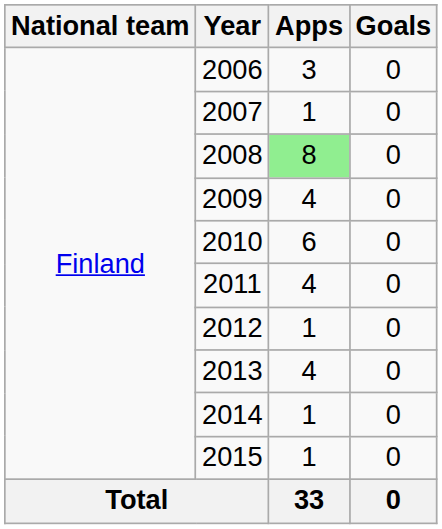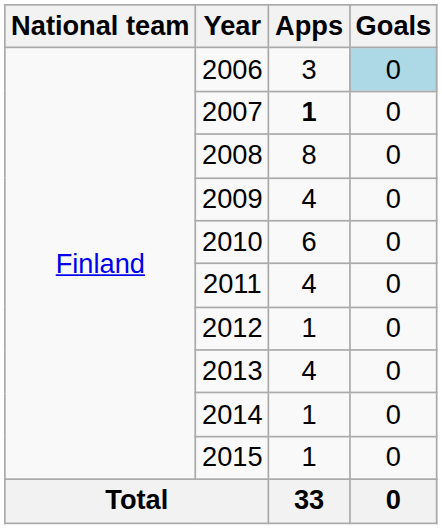(393, 69) no background -> (393, 69) lightblue background
(309, 112) normal -> (309, 112) bold
(309, 155) lightgreen background -> (309, 155) no background
